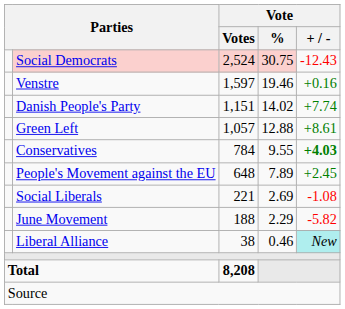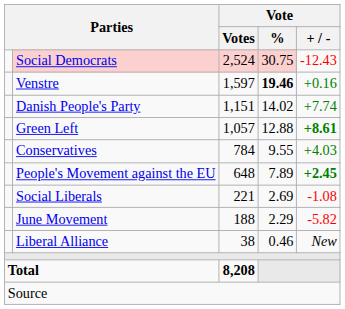(277, 83) normal -> (277, 83) bold
(320, 128) normal -> (320, 128) bold
(320, 151) bold -> (320, 151) normal
(320, 173) normal -> (320, 173) bold
(324, 241) paleturquoise background -> (324, 241) no background
